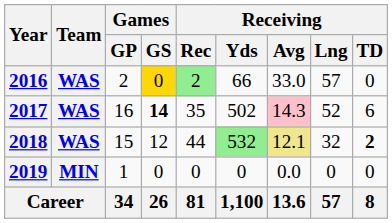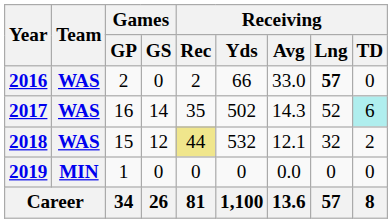(159, 80) gold background -> (159, 80) no background
(196, 80) lightgreen background -> (196, 80) no background
(331, 80) normal -> (331, 80) bold
(159, 111) bold -> (159, 111) normal
(289, 111) pink background -> (289, 111) no background
(370, 111) no background -> (370, 111) paleturquoise background
(196, 141) no background -> (196, 141) khaki background
(242, 141) lightgreen background -> (242, 141) no background
(289, 141) khaki background -> (289, 141) no background
(370, 141) bold -> (370, 141) normal
